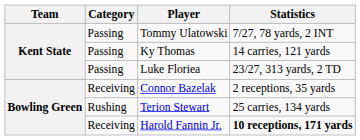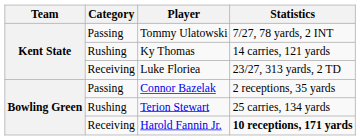(105, 51) Passing -> (107, 51) Rushing
(105, 70) Passing -> (111, 70) Receiving
(111, 88) Receiving -> (105, 88) Passing
